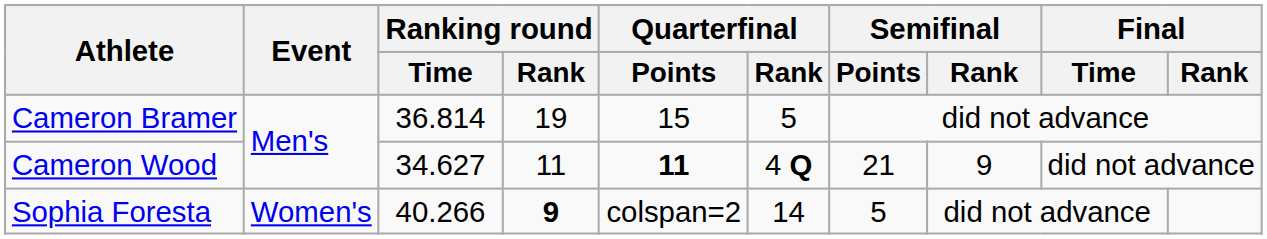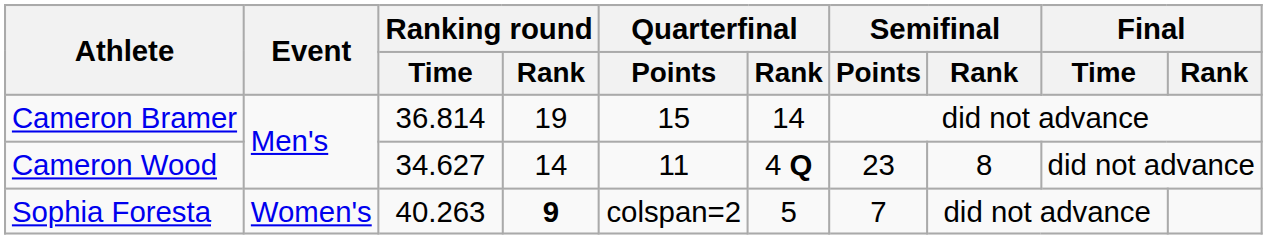(789, 119) 5 -> (789, 119) 14
(551, 165) 11 -> (551, 165) 14
(674, 165) bold -> (674, 165) normal
(878, 165) 21 -> (878, 165) 23
(984, 165) 9 -> (984, 165) 8
(440, 212) 40.266 -> (440, 212) 40.263
(789, 212) 14 -> (789, 212) 5
(878, 212) 5 -> (878, 212) 7
